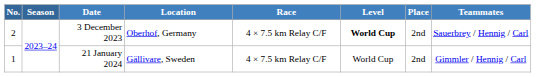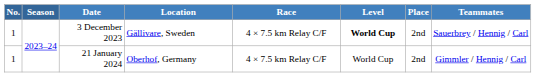(13, 33) 2 -> (13, 33) 1
(161, 33) Oberhof, Germany -> (161, 33) Gällivare, Sweden
(161, 59) Gällivare, Sweden -> (161, 59) Oberhof, Germany
